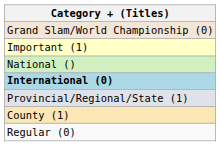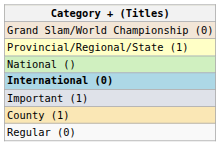(48, 47) Important (1) -> (98, 47) Provincial/Regional/State (1)
(98, 98) Provincial/Regional/State (1) -> (48, 98) Important (1)
